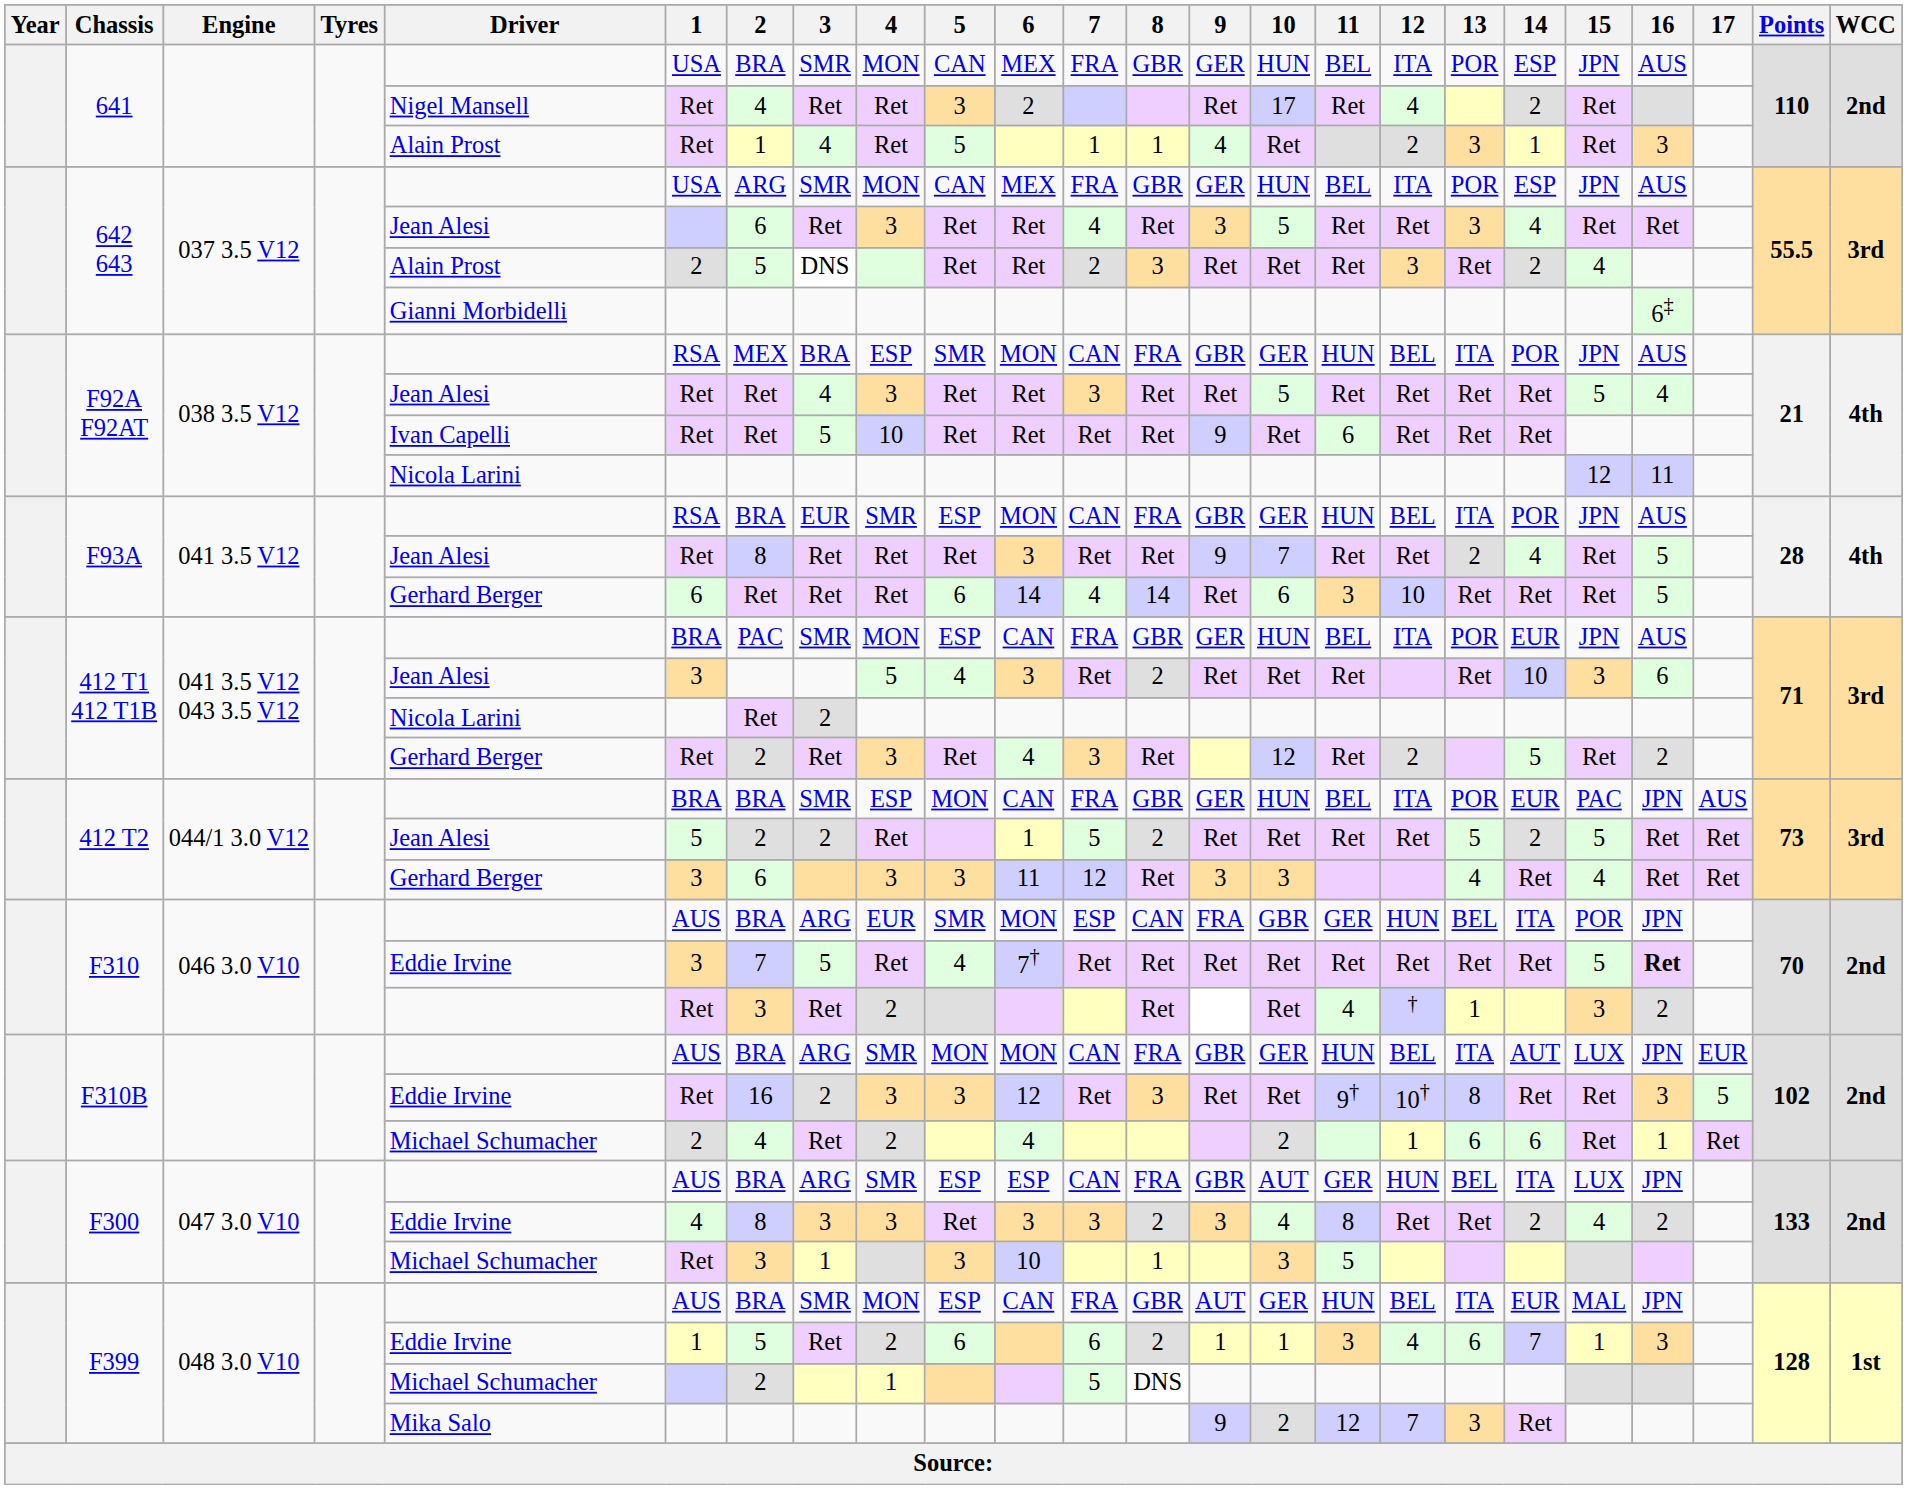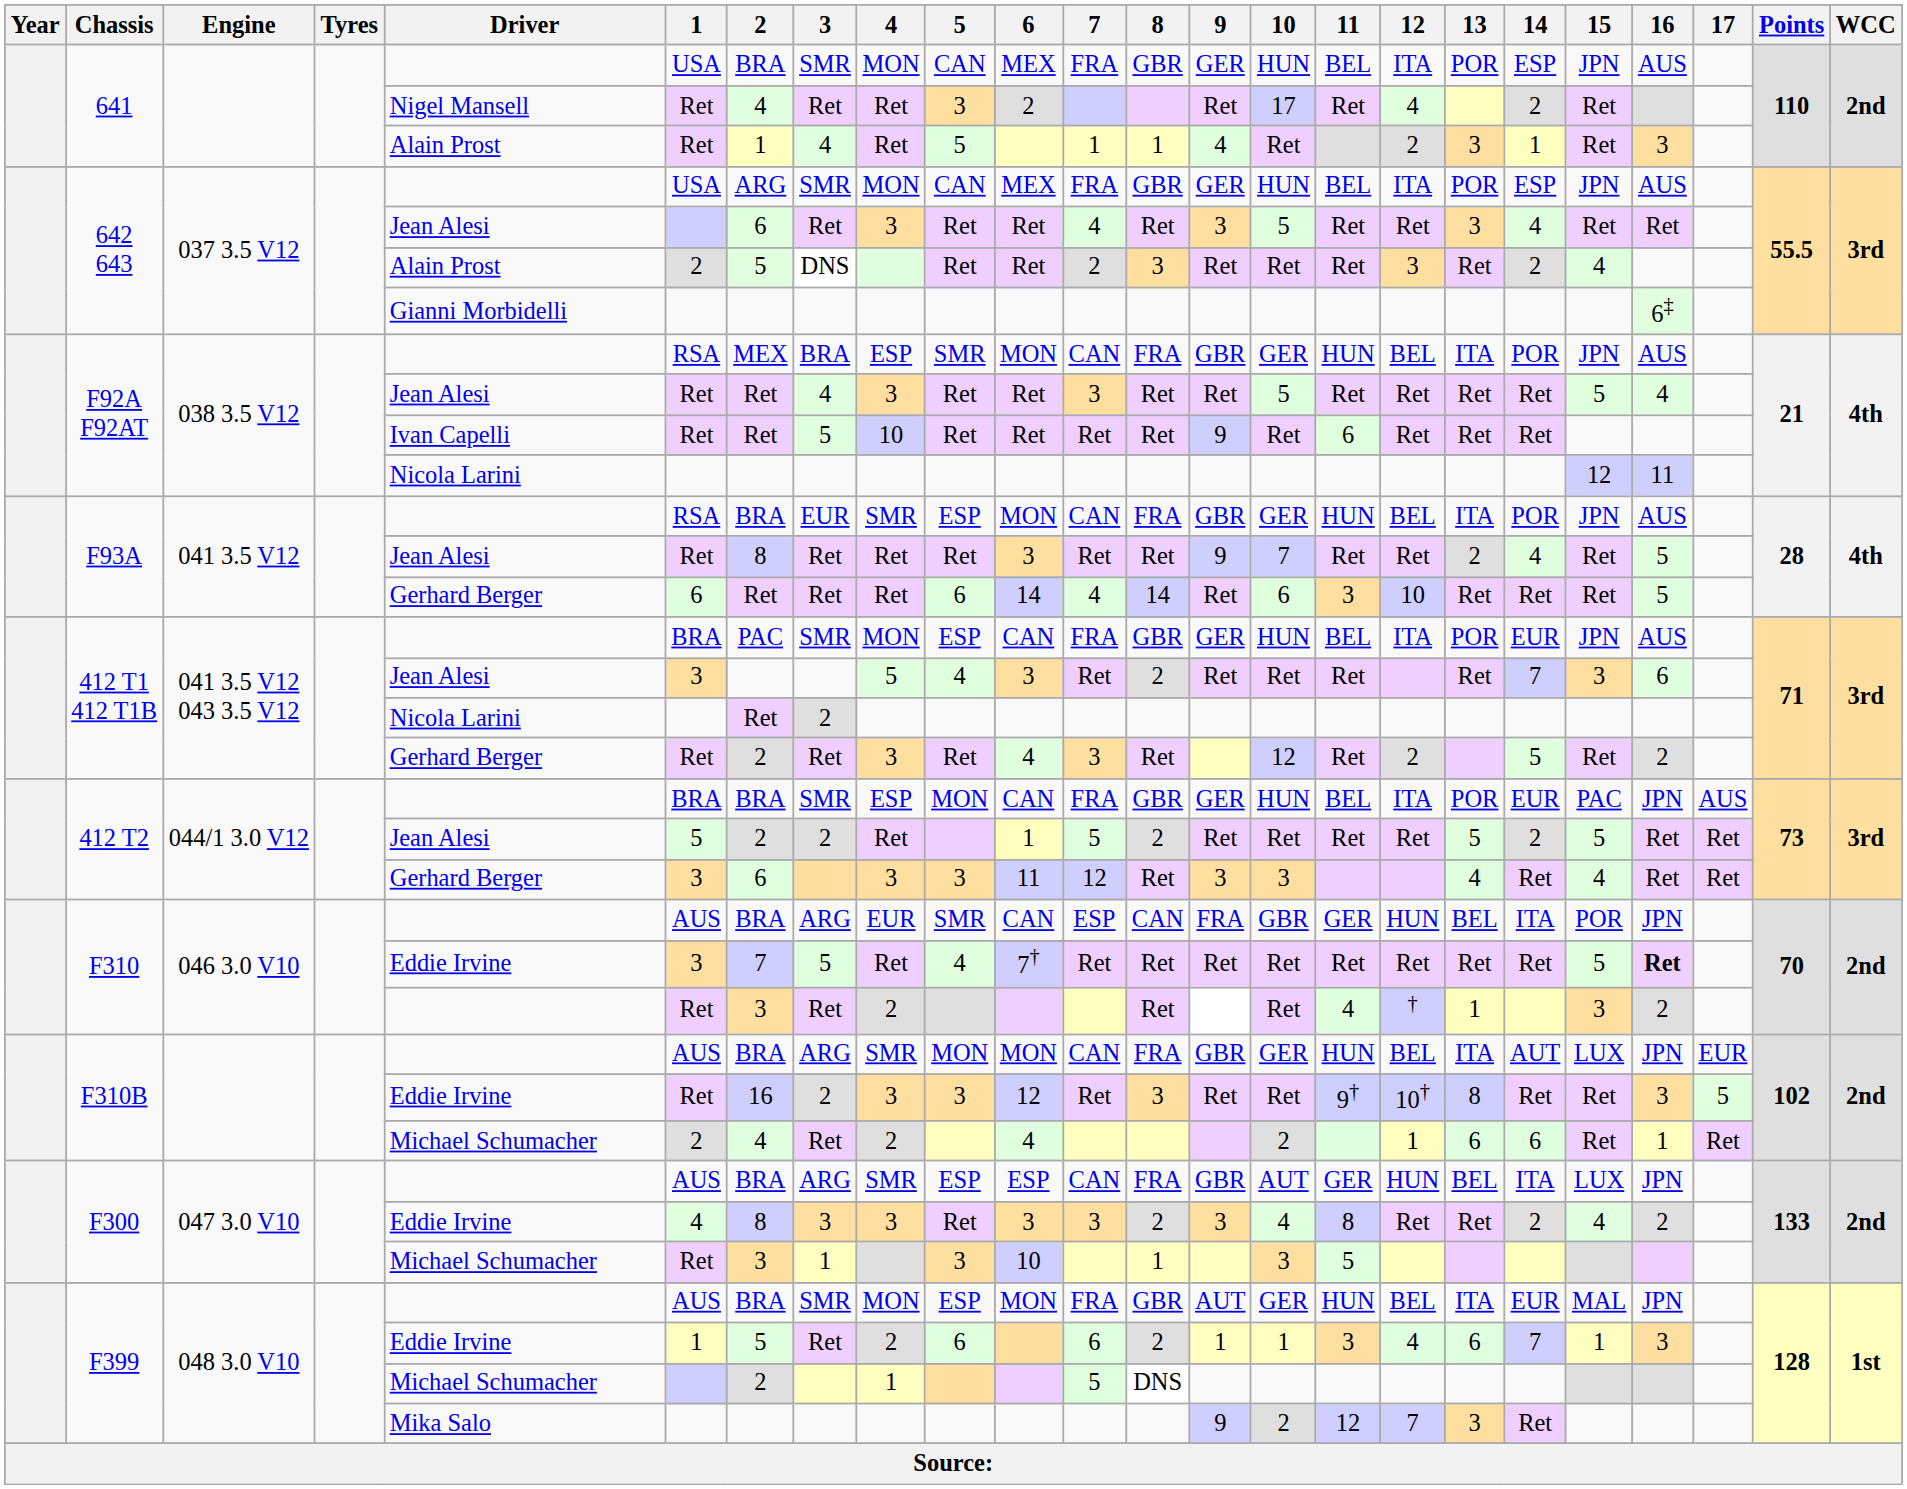(1535, 676) 10 -> (1535, 676) 7
(1028, 919) MON -> (1028, 919) CAN
(1028, 1301) CAN -> (1028, 1301) MON
